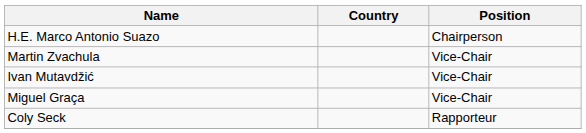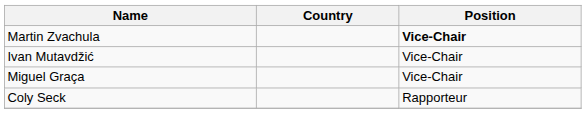- row: (83, 36)
(462, 56) normal -> (434, 36) bold
